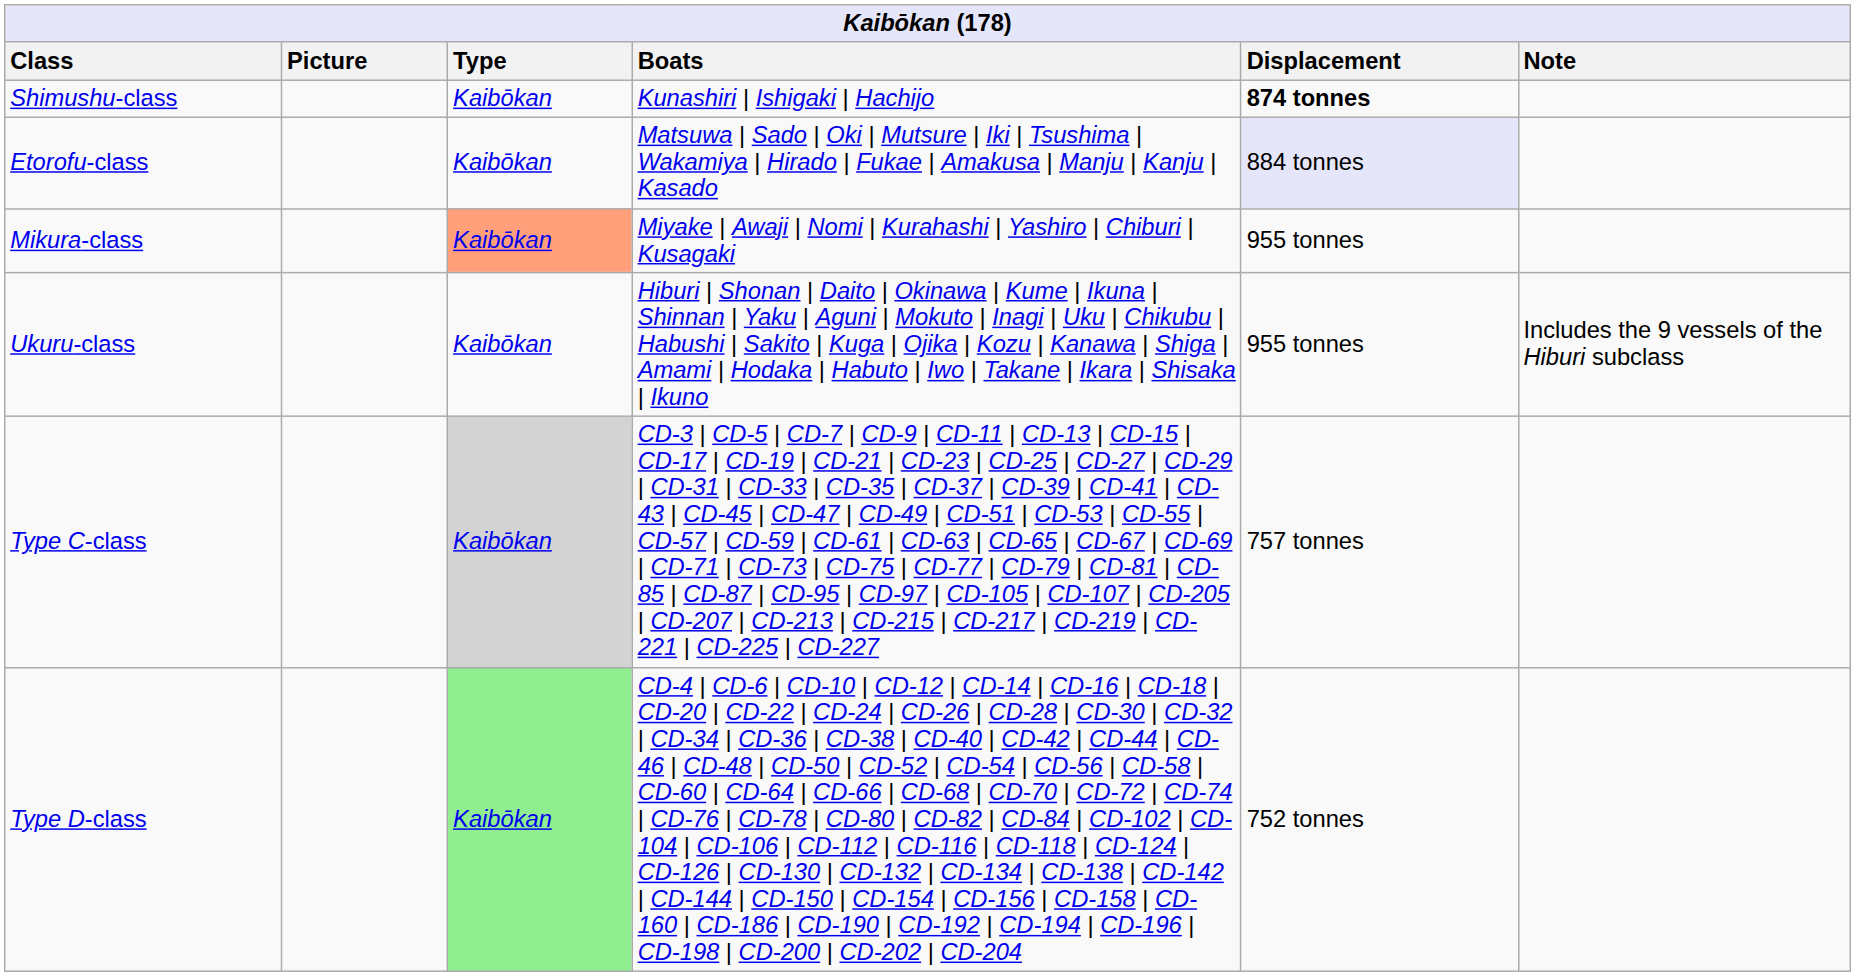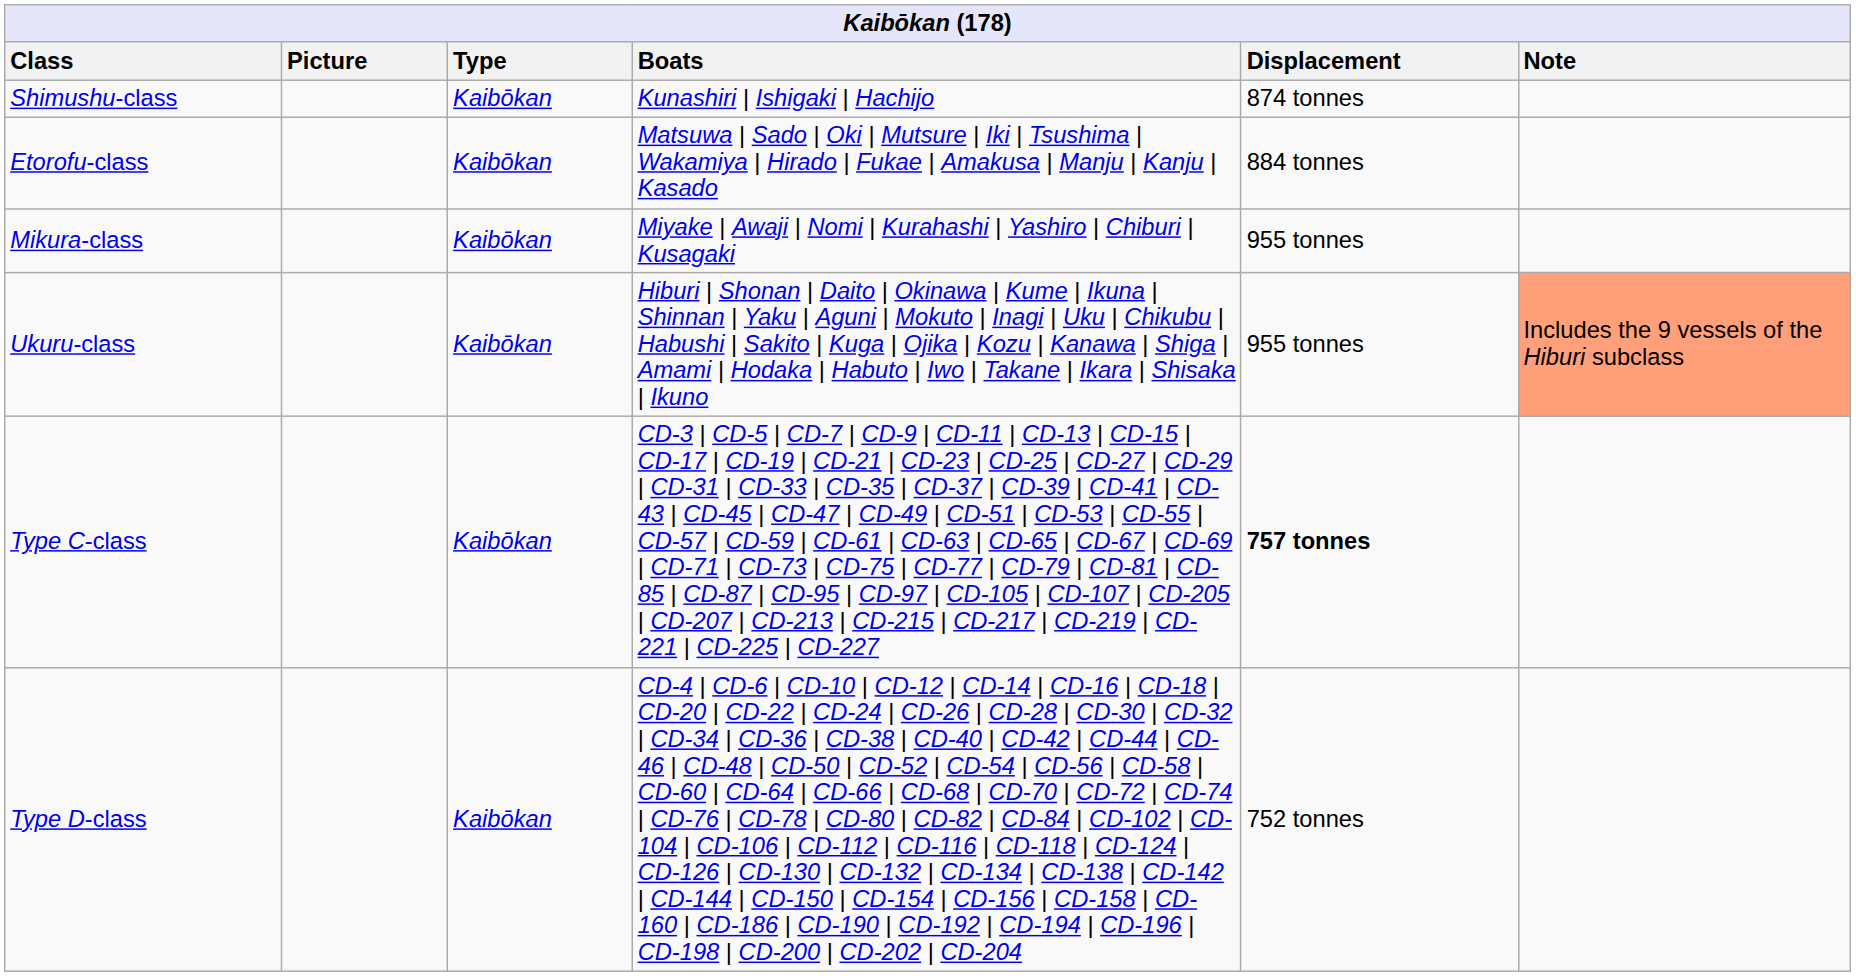(1309, 98) bold -> (1305, 98) normal
(1305, 162) lavender background -> (1305, 162) no background
(502, 240) lightsalmon background -> (502, 240) no background
(1673, 344) no background -> (1673, 344) lightsalmon background
(502, 541) lightgrey background -> (502, 541) no background
(1305, 541) normal -> (1309, 541) bold
(502, 818) lightgreen background -> (502, 818) no background
